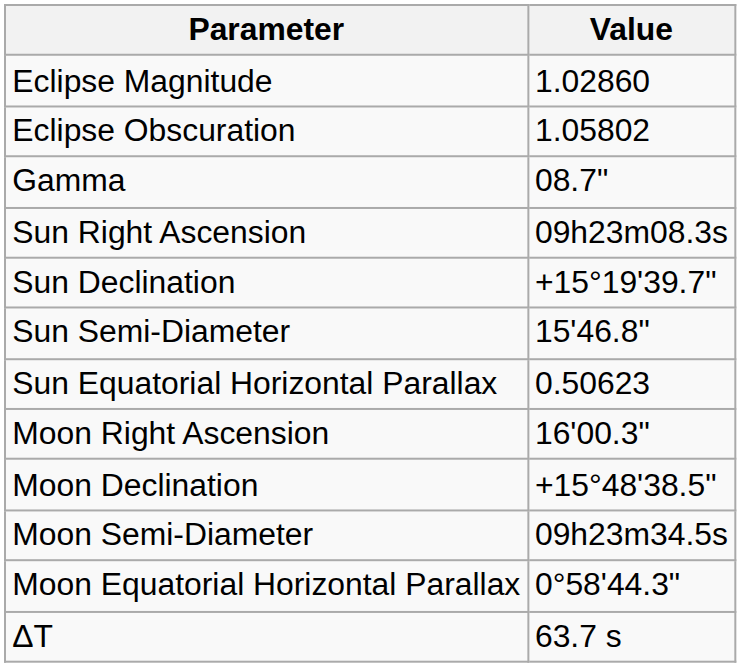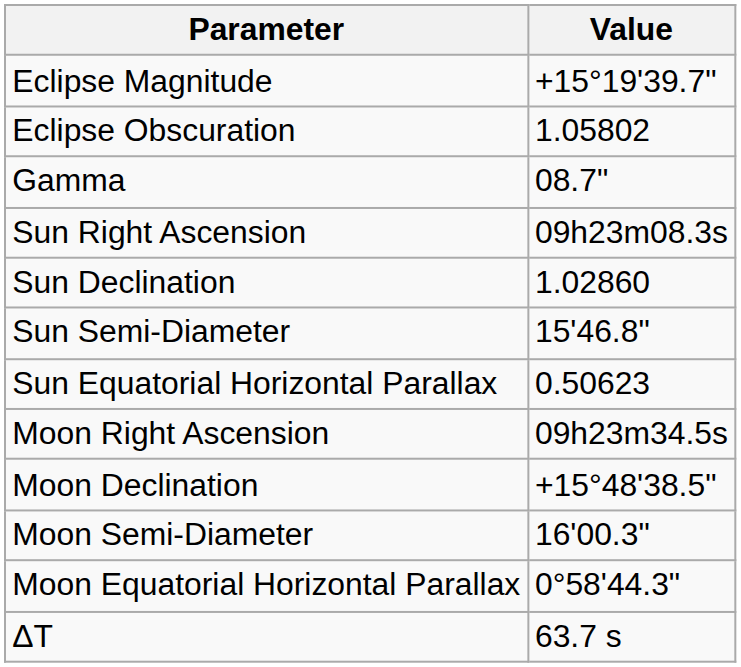(593, 80) 1.02860 -> (626, 80) +15°19'39.7"
(626, 282) +15°19'39.7" -> (593, 282) 1.02860
(592, 433) 16'00.3" -> (631, 433) 09h23m34.5s
(631, 534) 09h23m34.5s -> (592, 534) 16'00.3"
